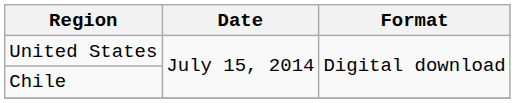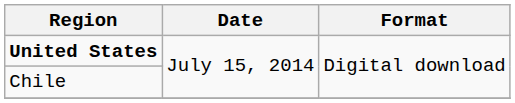(83, 51) normal -> (83, 51) bold
